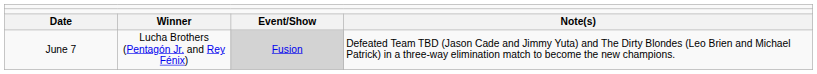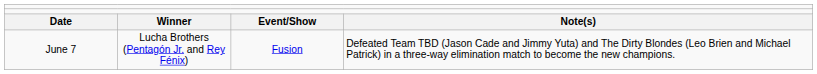(287, 49) lightgrey background -> (287, 49) no background
